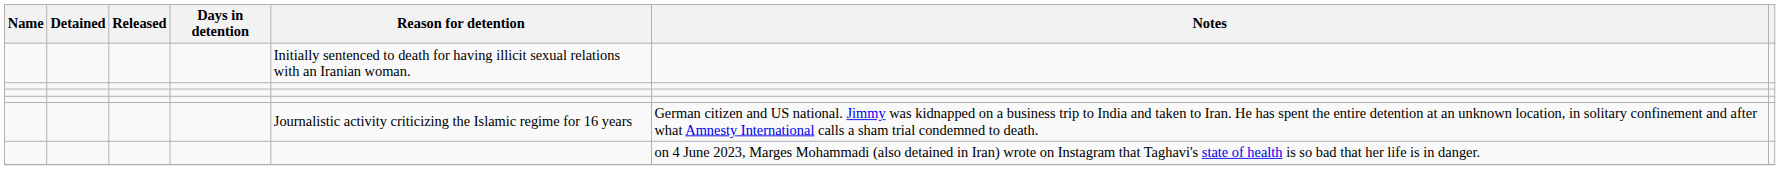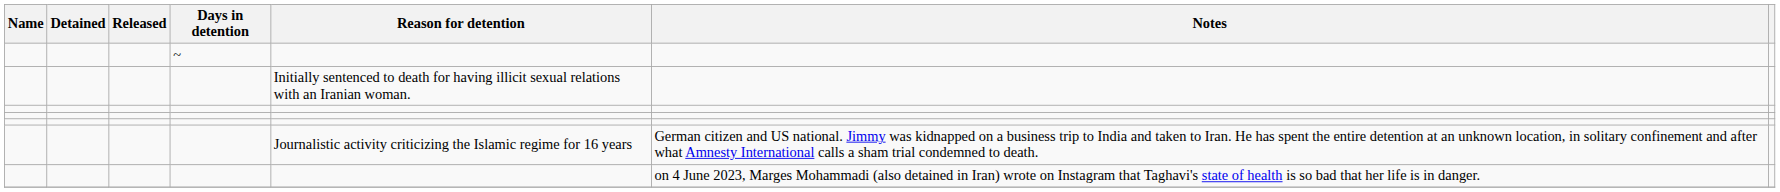+ row: (26, 55)
